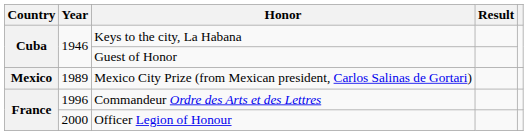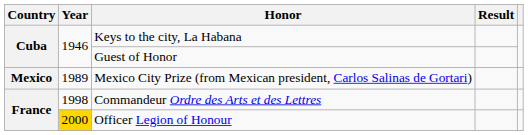(75, 99) 1996 -> (75, 99) 1998
(75, 120) no background -> (75, 120) gold background
